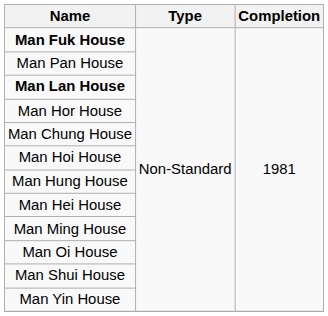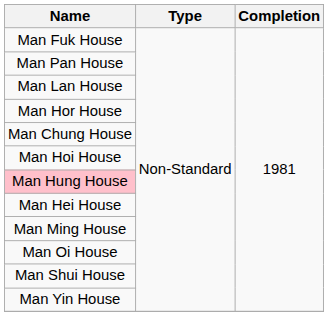(70, 39) bold -> (70, 39) normal
(70, 87) bold -> (70, 87) normal
(70, 181) no background -> (70, 181) pink background
